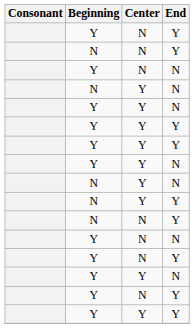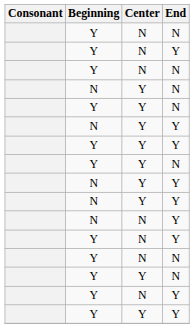(176, 32) Y -> (176, 32) N
(94, 51) N -> (94, 51) Y
(94, 126) Y -> (94, 126) N
(176, 182) N -> (176, 182) Y
(176, 239) N -> (176, 239) Y
(176, 257) Y -> (176, 257) N
